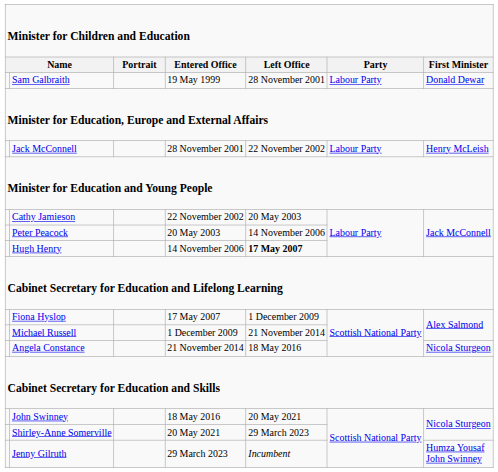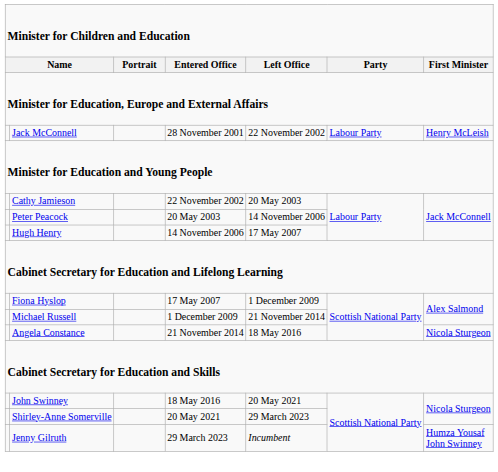- row: (41, 80)
(275, 248) bold -> (275, 233) normal
